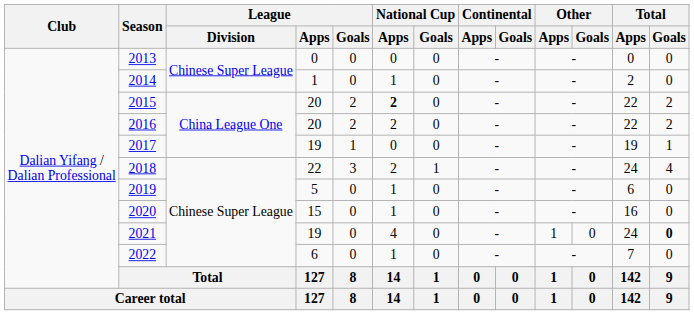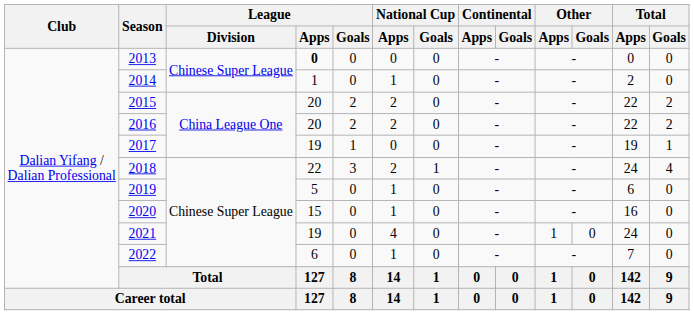(314, 59) normal -> (314, 59) bold
(393, 102) bold -> (393, 102) normal
(669, 233) bold -> (669, 233) normal
